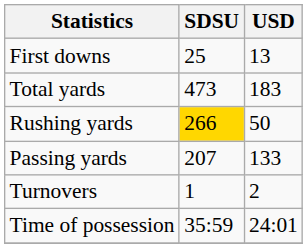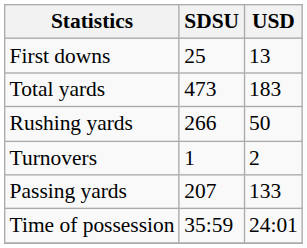(200, 123) gold background -> (200, 123) no background
rows swapped: (68, 157) <-> (53, 191)
